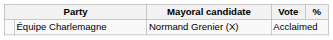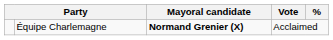(194, 27) normal -> (196, 27) bold
